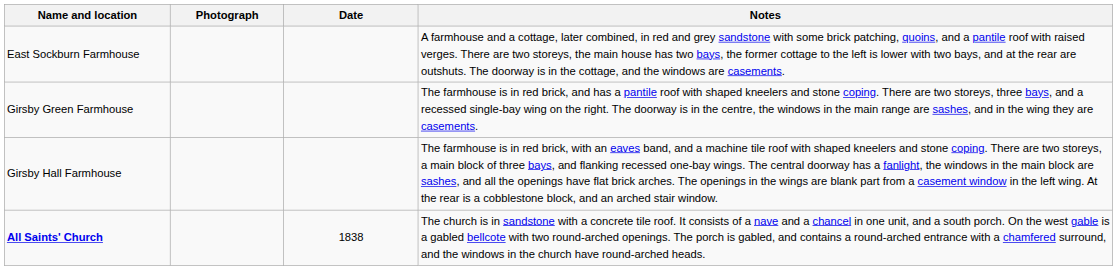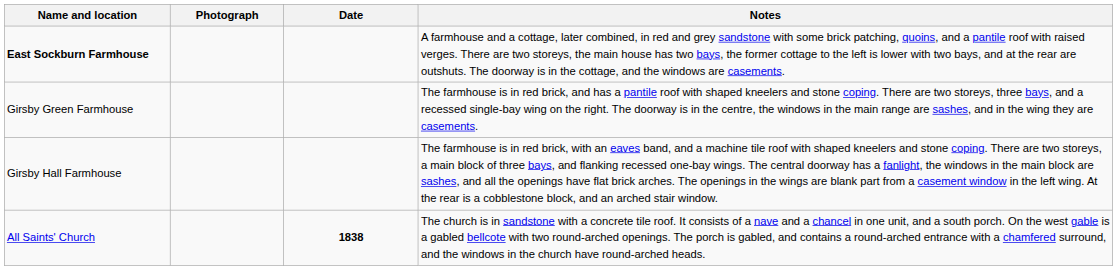(73, 54) normal -> (78, 54) bold
(55, 237) bold -> (51, 237) normal
(351, 237) normal -> (351, 237) bold
